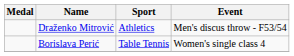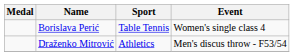rows swapped: (76, 28) <-> (69, 43)
